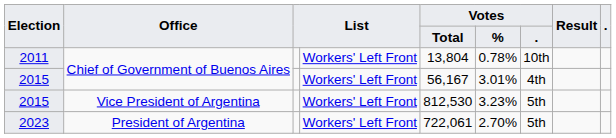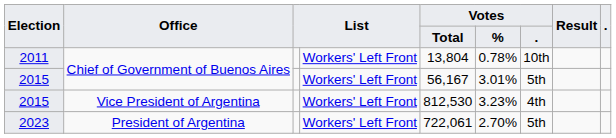(536, 80) 4th -> (536, 80) 5th
(536, 101) 5th -> (536, 101) 4th
